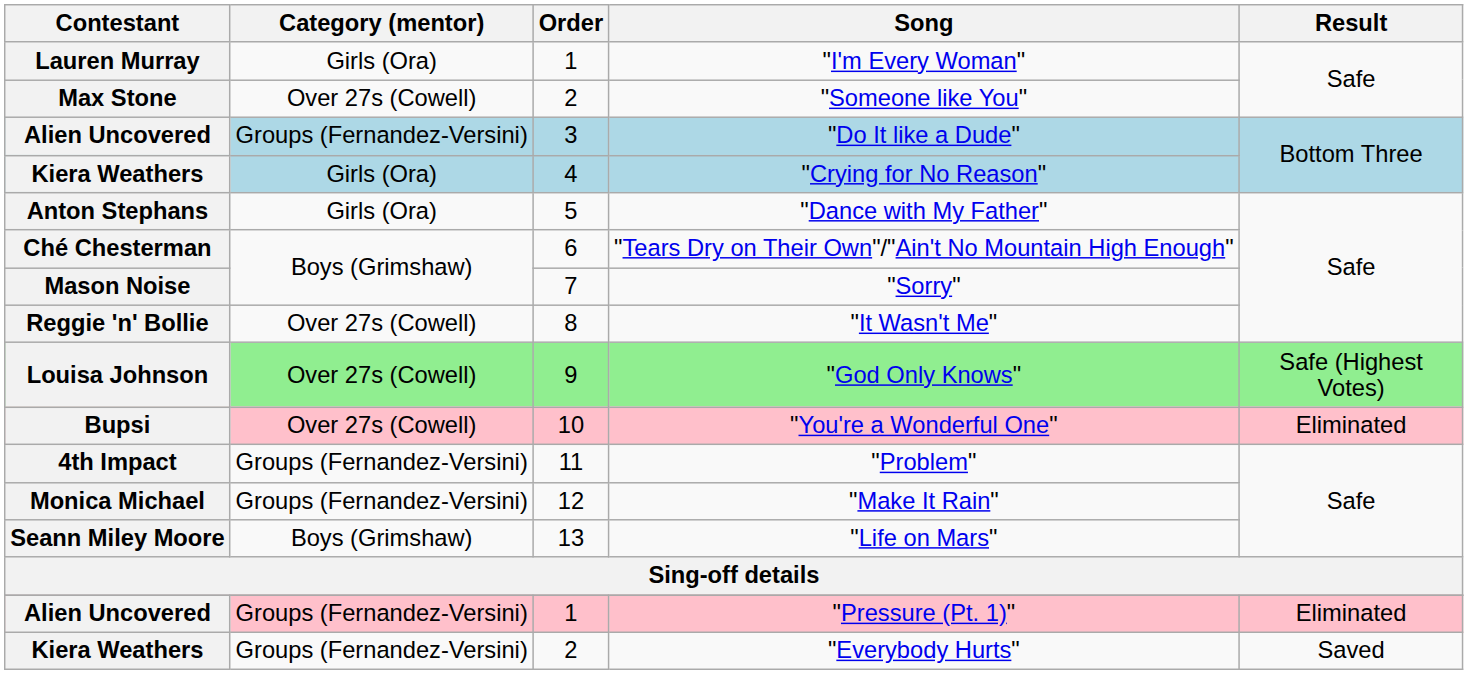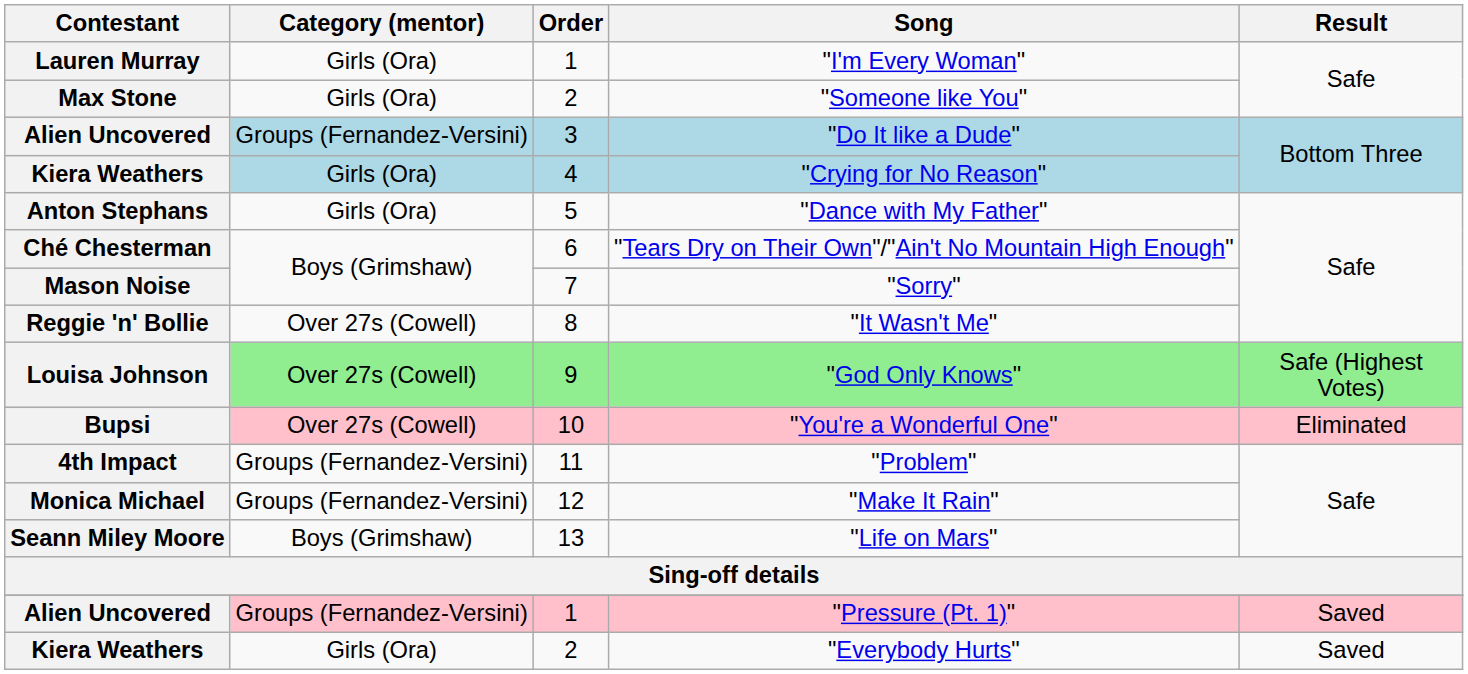(382, 98) Over 27s (Cowell) -> (382, 98) Girls (Ora)
(1351, 613) Eliminated -> (1351, 613) Saved
(382, 650) Groups (Fernandez-Versini) -> (382, 650) Girls (Ora)
